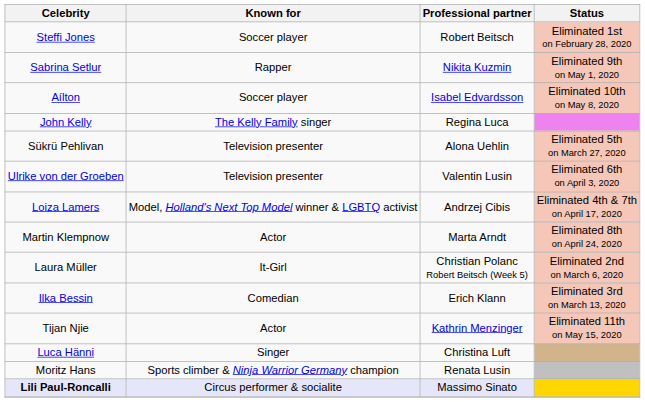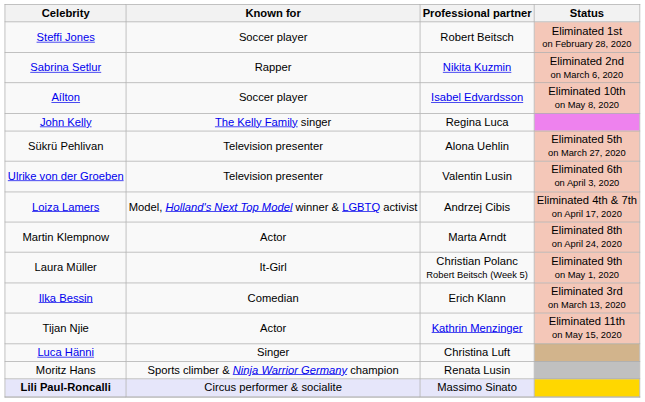(587, 67) Eliminated 9th on May 1, 2020 -> (587, 67) Eliminated 2nd on March 6, 2020
(587, 267) Eliminated 2nd on March 6, 2020 -> (587, 267) Eliminated 9th on May 1, 2020
